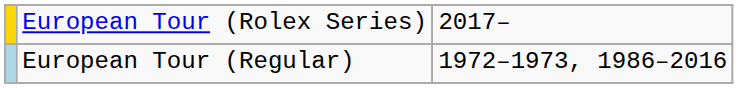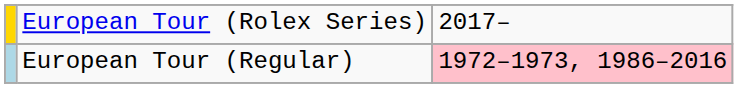(583, 64) no background -> (583, 64) pink background
